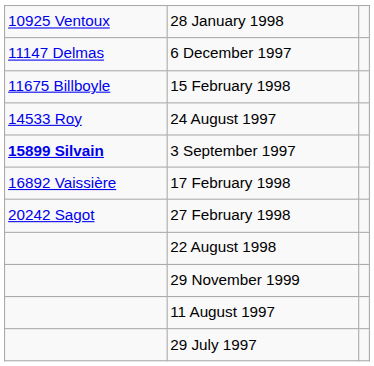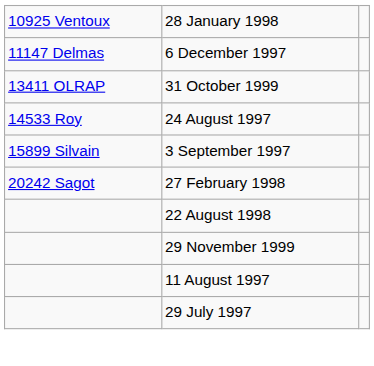- row: (230, 86)
+ row: (222, 86)
(56, 150) bold -> (54, 150) normal
- row: (230, 183)
